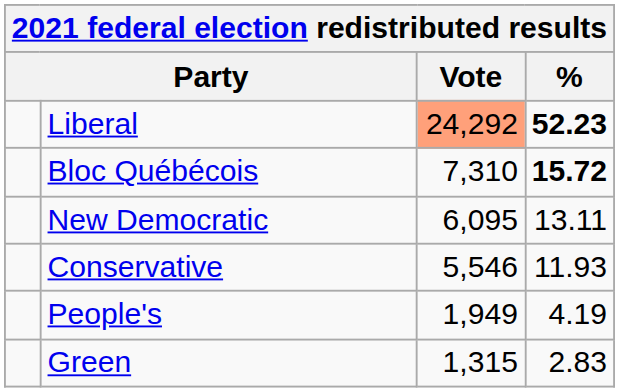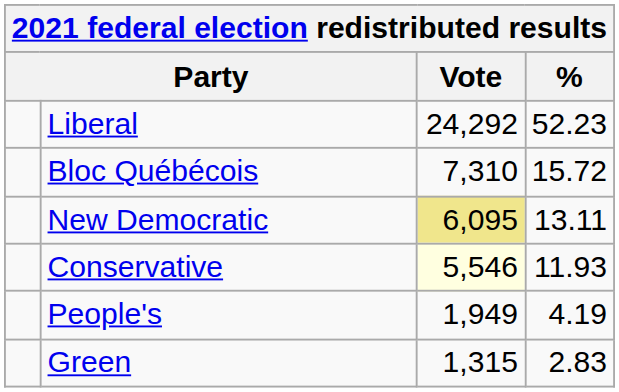(472, 123) lightsalmon background -> (472, 123) no background
(569, 123) bold -> (569, 123) normal
(569, 171) bold -> (569, 171) normal
(480, 219) no background -> (480, 219) khaki background
(480, 266) no background -> (480, 266) lightyellow background
